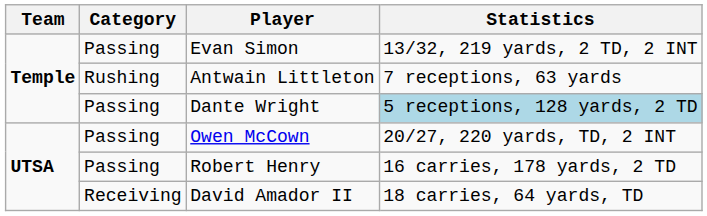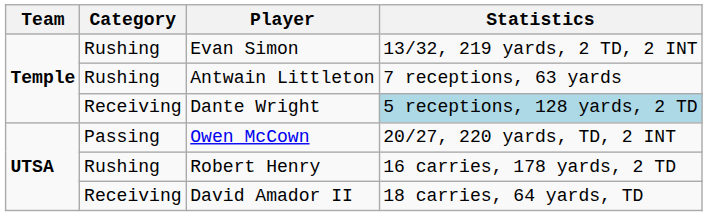(122, 49) Passing -> (122, 49) Rushing
(122, 108) Passing -> (133, 108) Receiving
(122, 167) Passing -> (122, 167) Rushing
